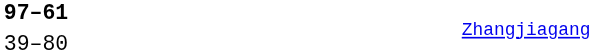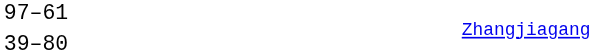(36, 13) bold -> (36, 13) normal
